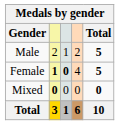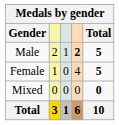(77, 52) normal -> (77, 52) bold
(55, 71) bold -> (55, 71) normal
(66, 71) bold -> (66, 71) normal
(55, 91) bold -> (55, 91) normal
